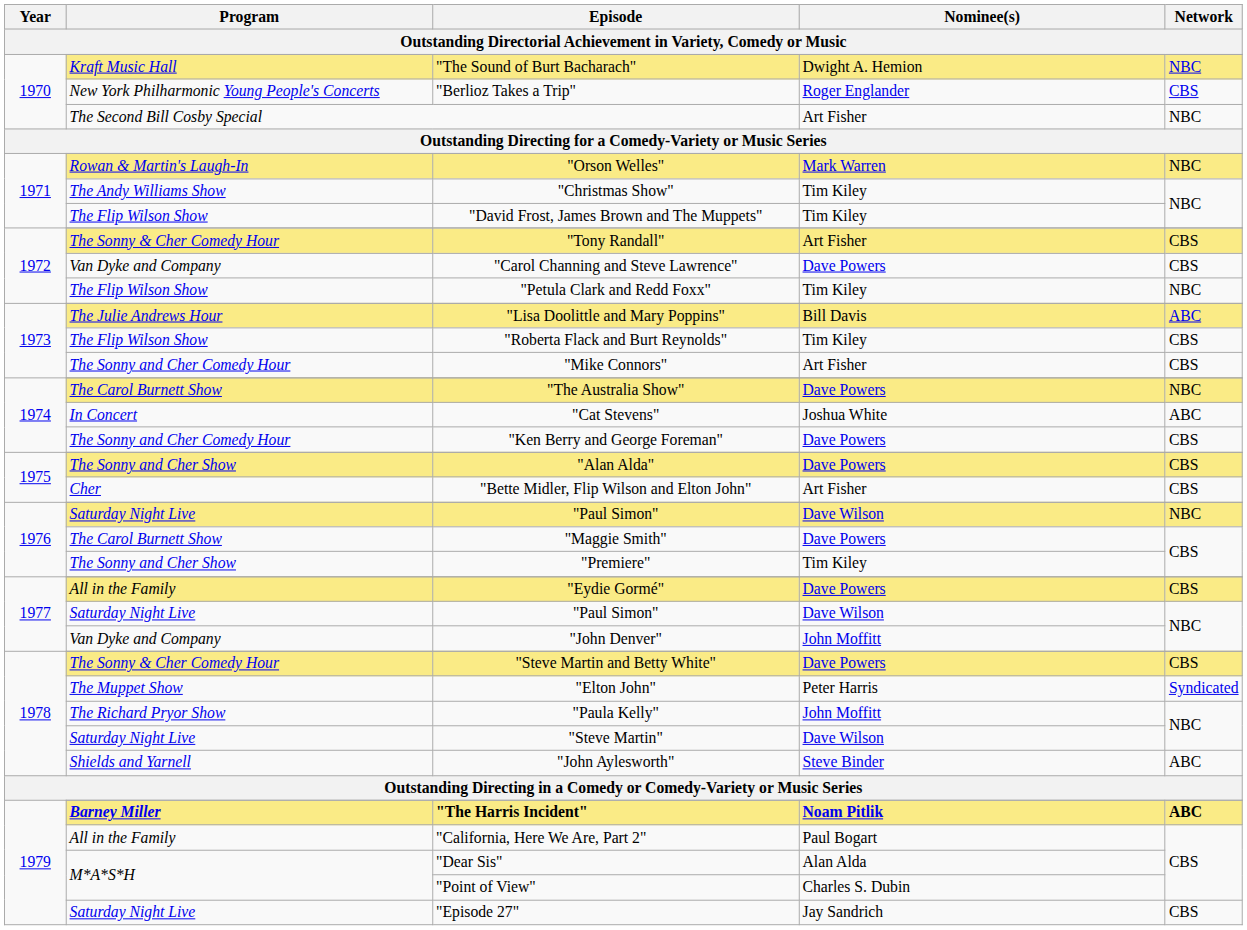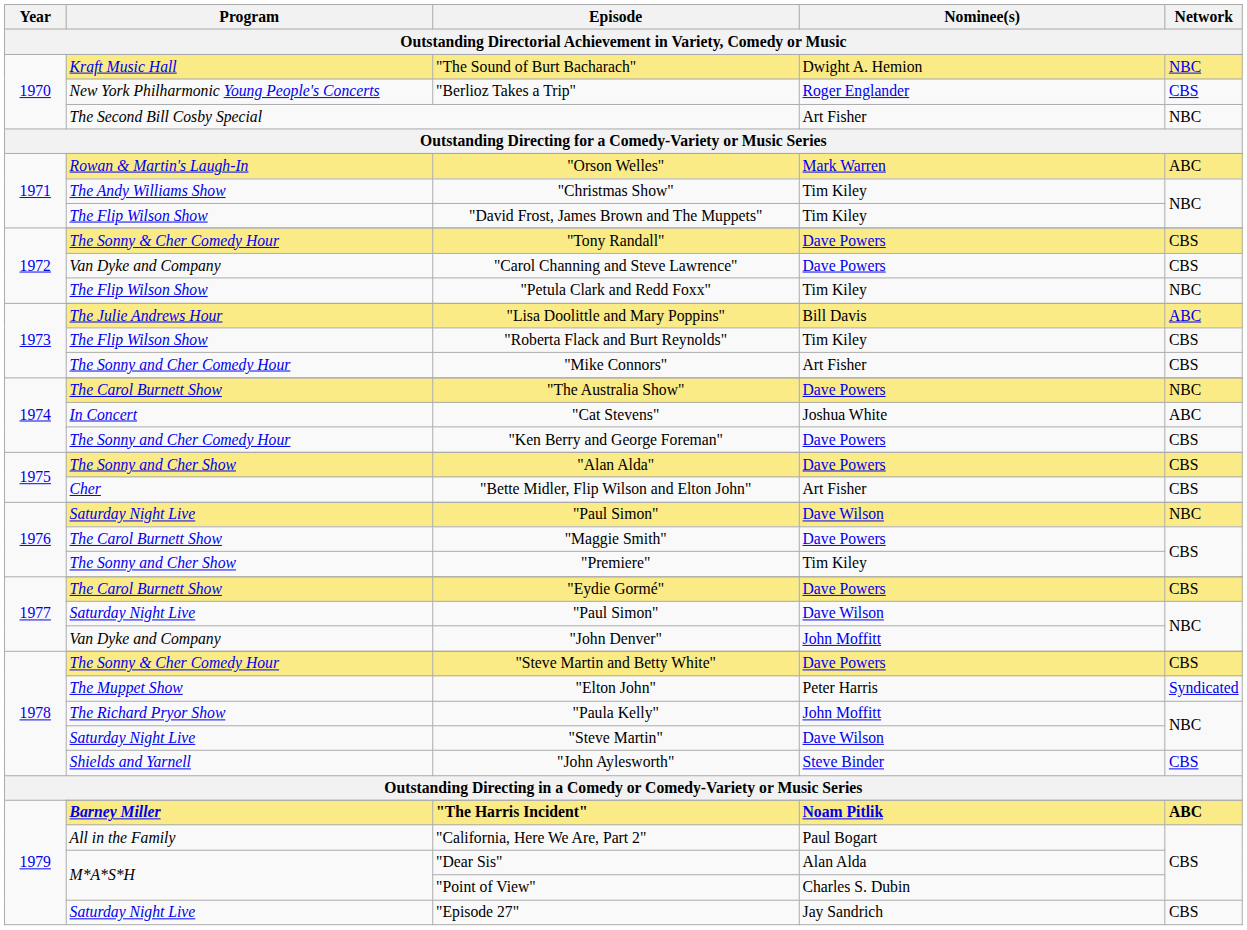(1185, 166) NBC -> (1185, 166) ABC
(835, 240) Art Fisher -> (844, 240) Dave Powers
(122, 588) All in the Family -> (146, 588) The Carol Burnett Show
(1185, 762) ABC -> (1184, 762) CBS
